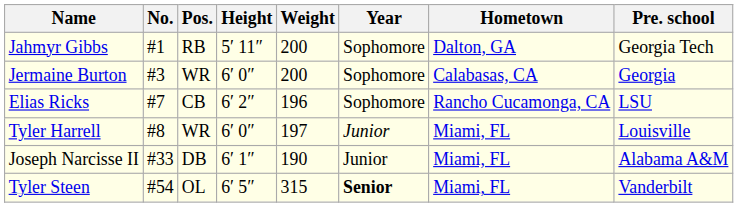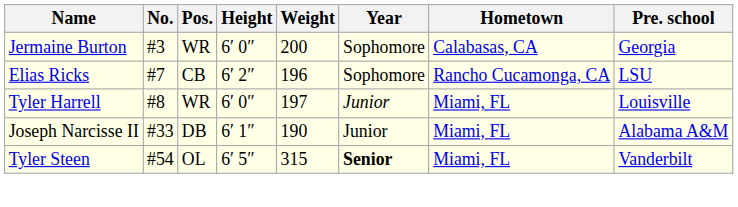- row: (58, 46)
